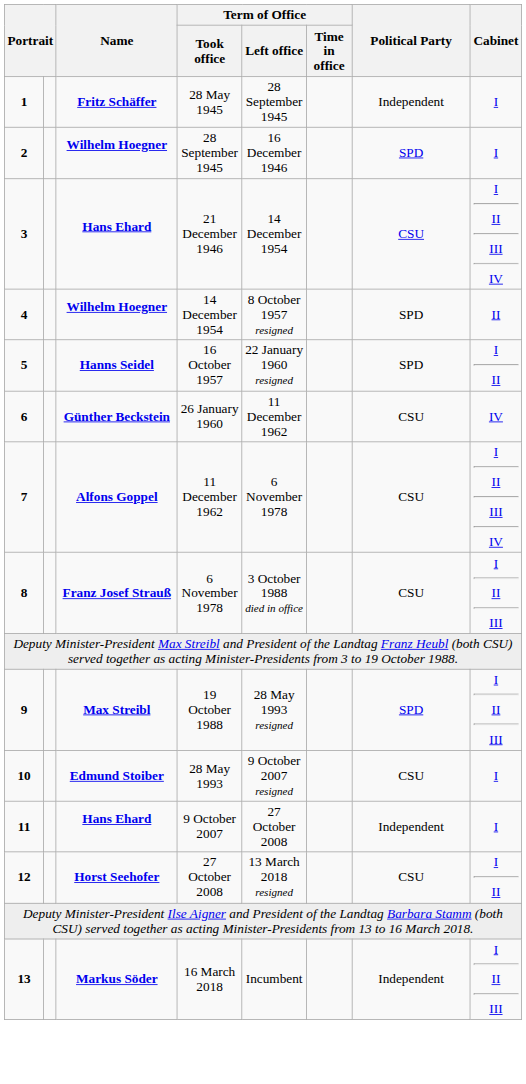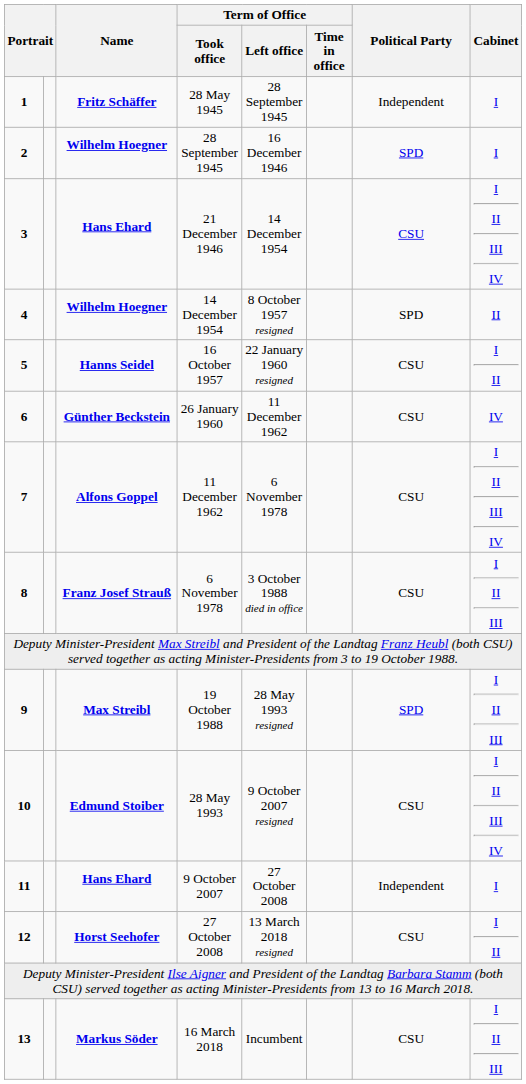(411, 365) SPD -> (411, 365) CSU
(496, 775) I -> (496, 805) I II III IV
(411, 979) Independent -> (411, 1039) CSU
